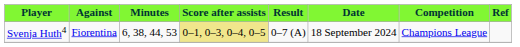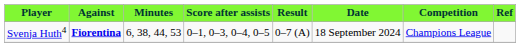(94, 32) normal -> (96, 32) bold
(224, 32) khaki background -> (228, 32) no background
